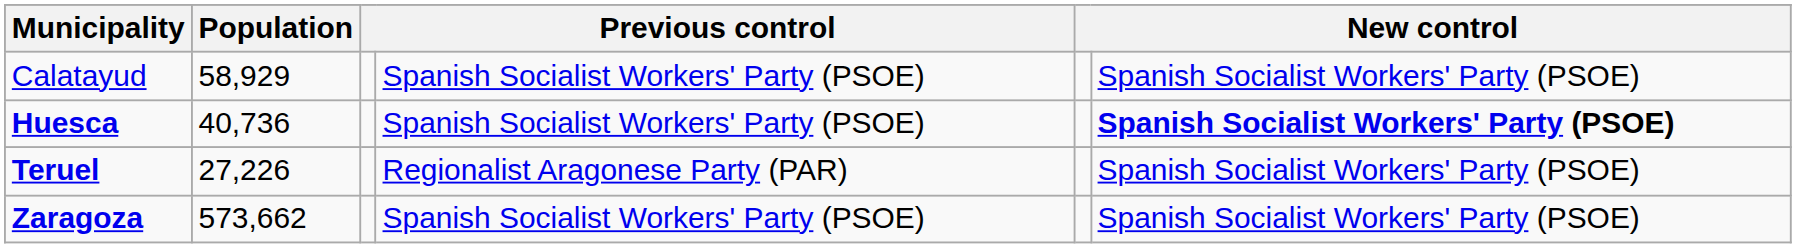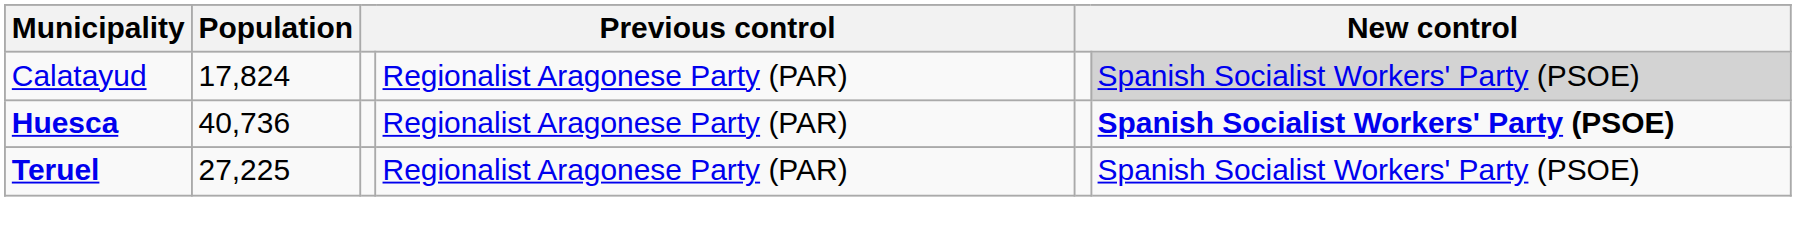(244, 75) 58,929 -> (244, 75) 17,824
(654, 75) Spanish Socialist Workers' Party (PSOE) -> (615, 75) Regionalist Aragonese Party (PAR)
(1369, 75) no background -> (1369, 75) lightgrey background
(654, 123) Spanish Socialist Workers' Party (PSOE) -> (615, 123) Regionalist Aragonese Party (PAR)
(244, 170) 27,226 -> (244, 170) 27,225
- row: (78, 218)
